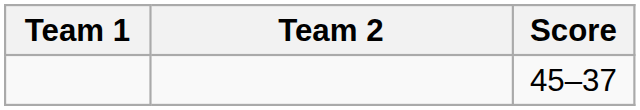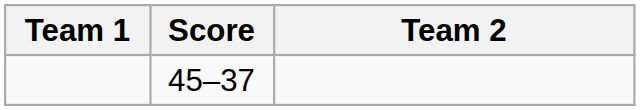columns swapped: (573, 30) <-> (331, 30)
